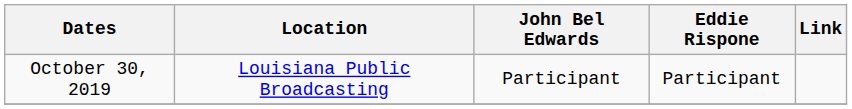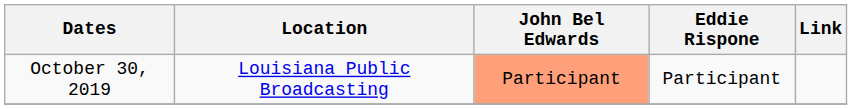(561, 80) no background -> (561, 80) lightsalmon background
